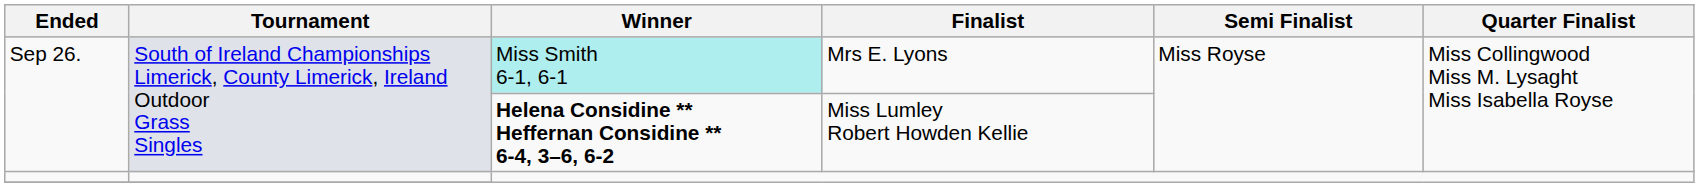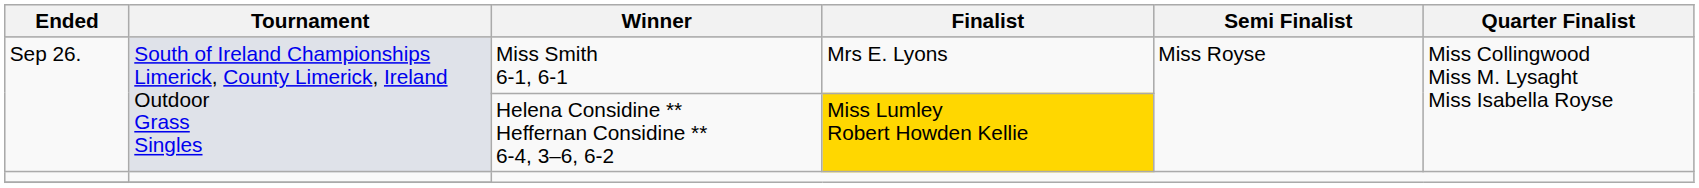(547, 65) paleturquoise background -> (547, 65) no background
(609, 132) bold -> (602, 132) normal
(928, 121) no background -> (928, 121) gold background
